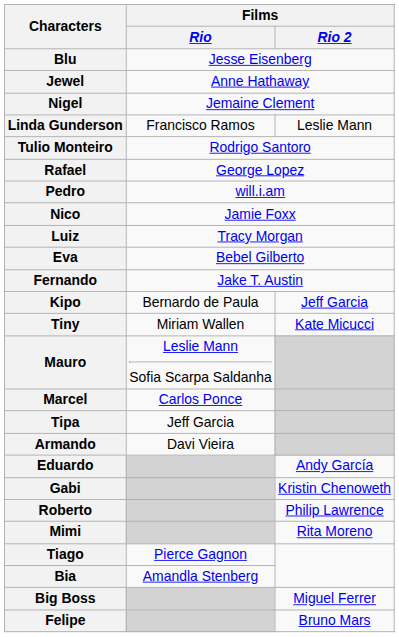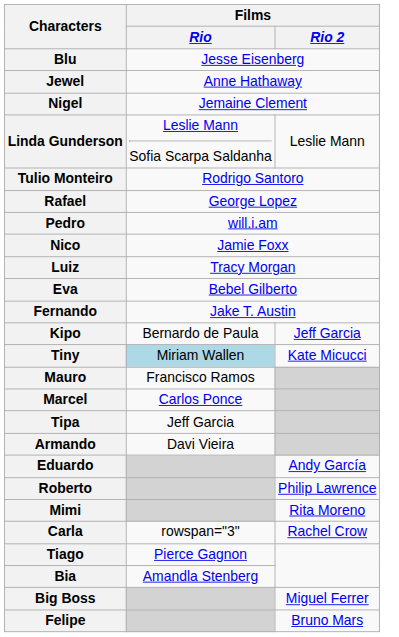(200, 125) Francisco Ramos -> (200, 141) Leslie Mann Sofia Scarpa Saldanha
(200, 324) no background -> (200, 355) lightblue background
(200, 362) Leslie Mann Sofia Scarpa Saldanha -> (200, 378) Francisco Ramos
- row: (65, 488)
+ row: (65, 532)
